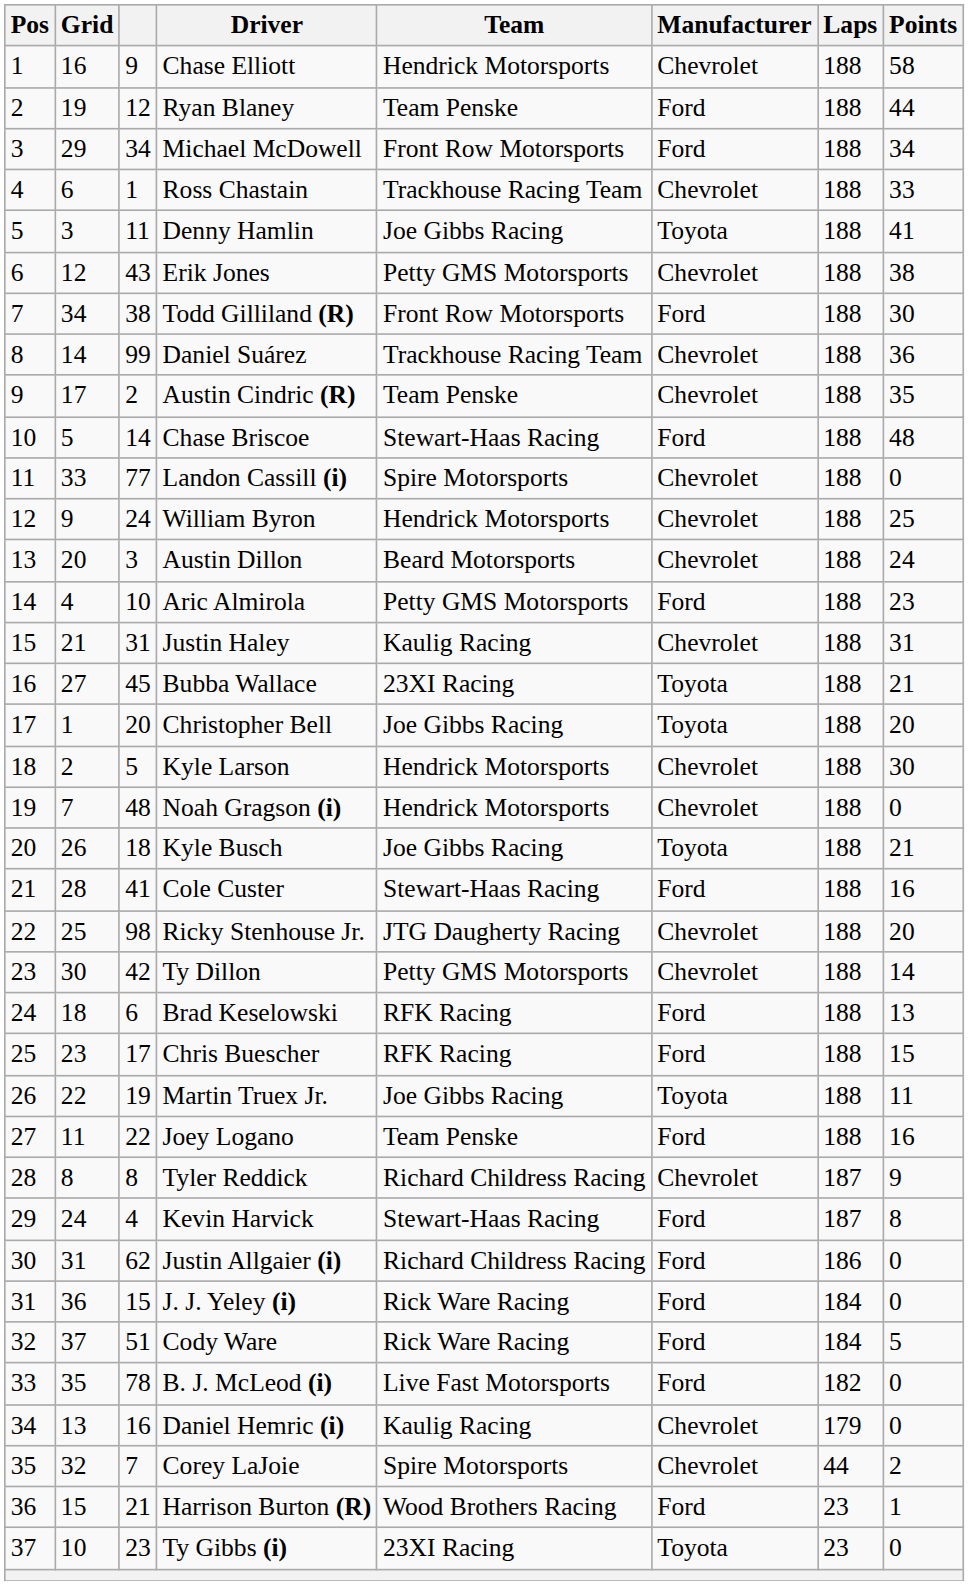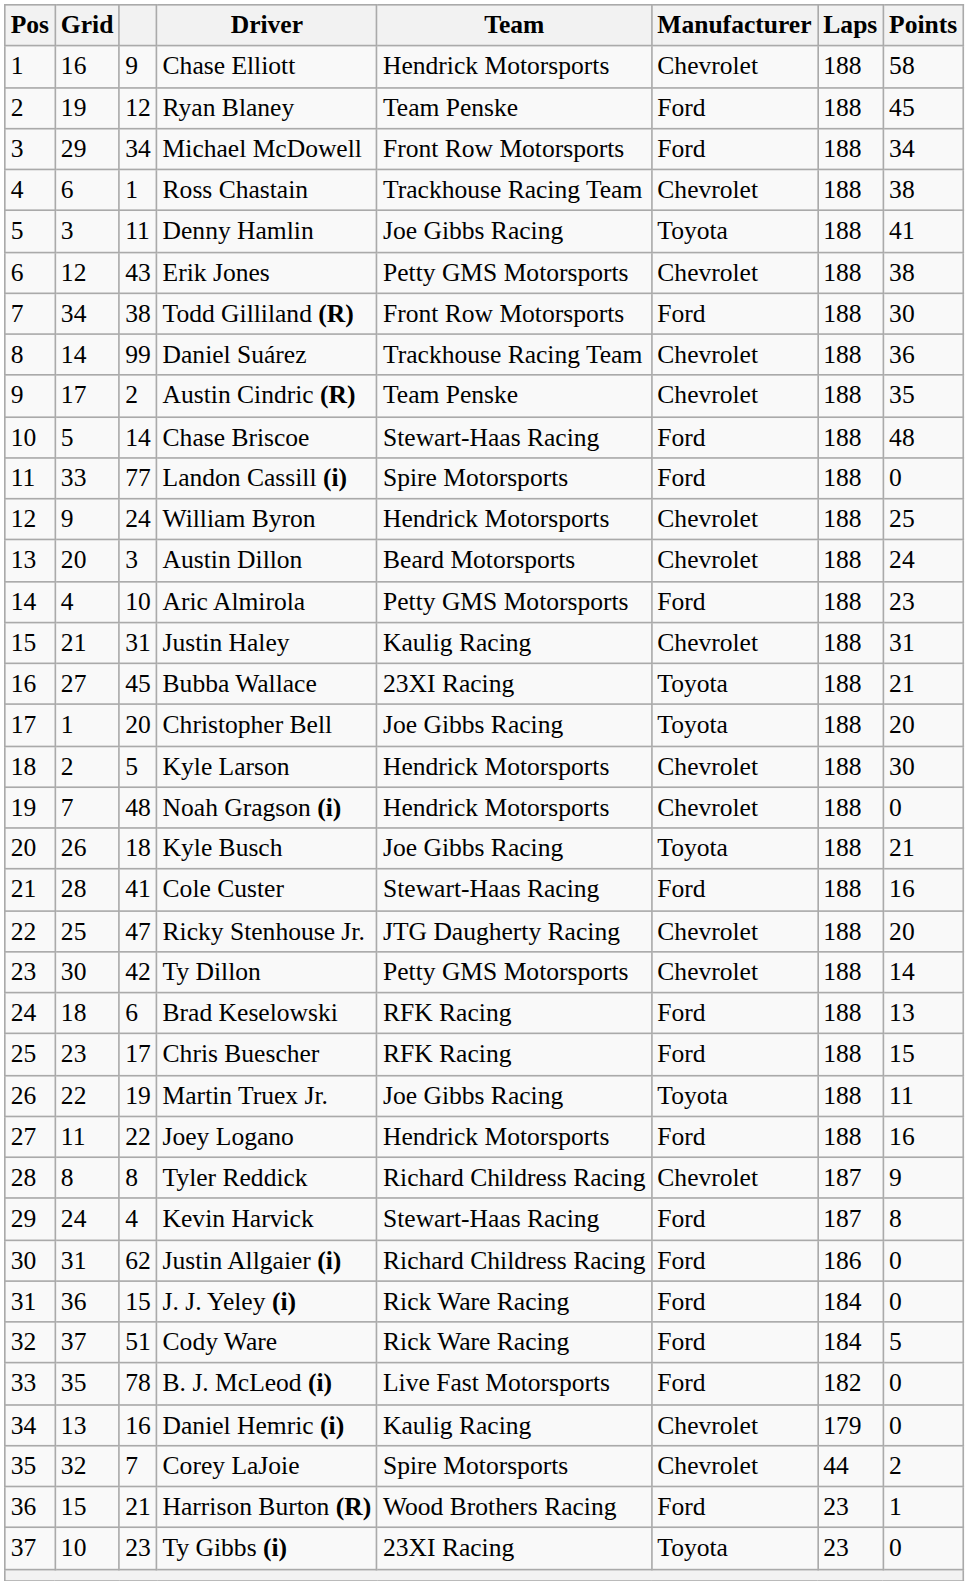(902, 107) 44 -> (902, 107) 45
(902, 189) 33 -> (902, 189) 38
(708, 477) Chevrolet -> (681, 477) Ford
(138, 930) 98 -> (138, 930) 47
(451, 1136) Team Penske -> (496, 1136) Hendrick Motorsports
